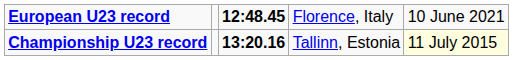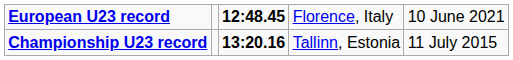(452, 42) lightyellow background -> (452, 42) no background
